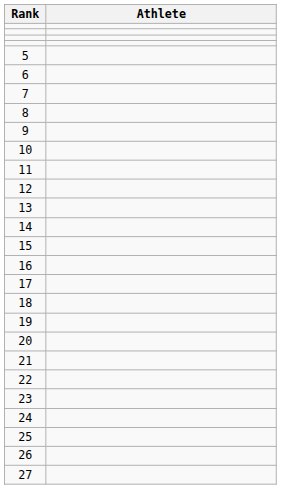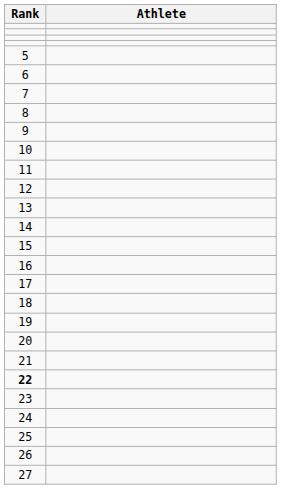(25, 379) normal -> (25, 379) bold
